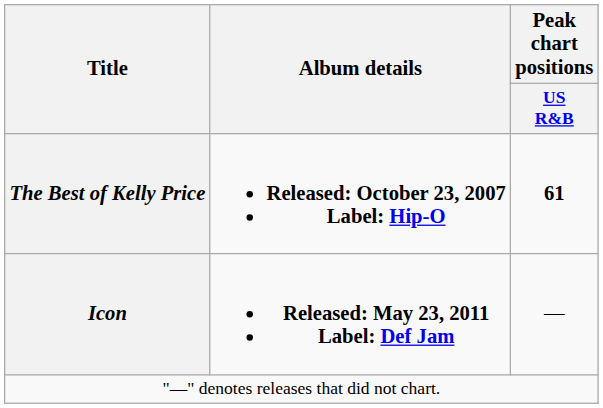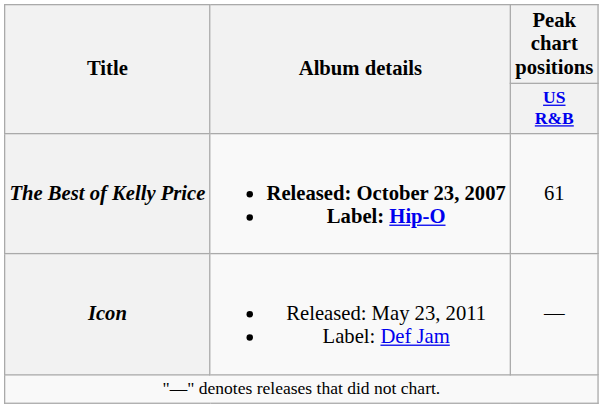(554, 193) bold -> (554, 193) normal
(360, 326) bold -> (360, 326) normal
